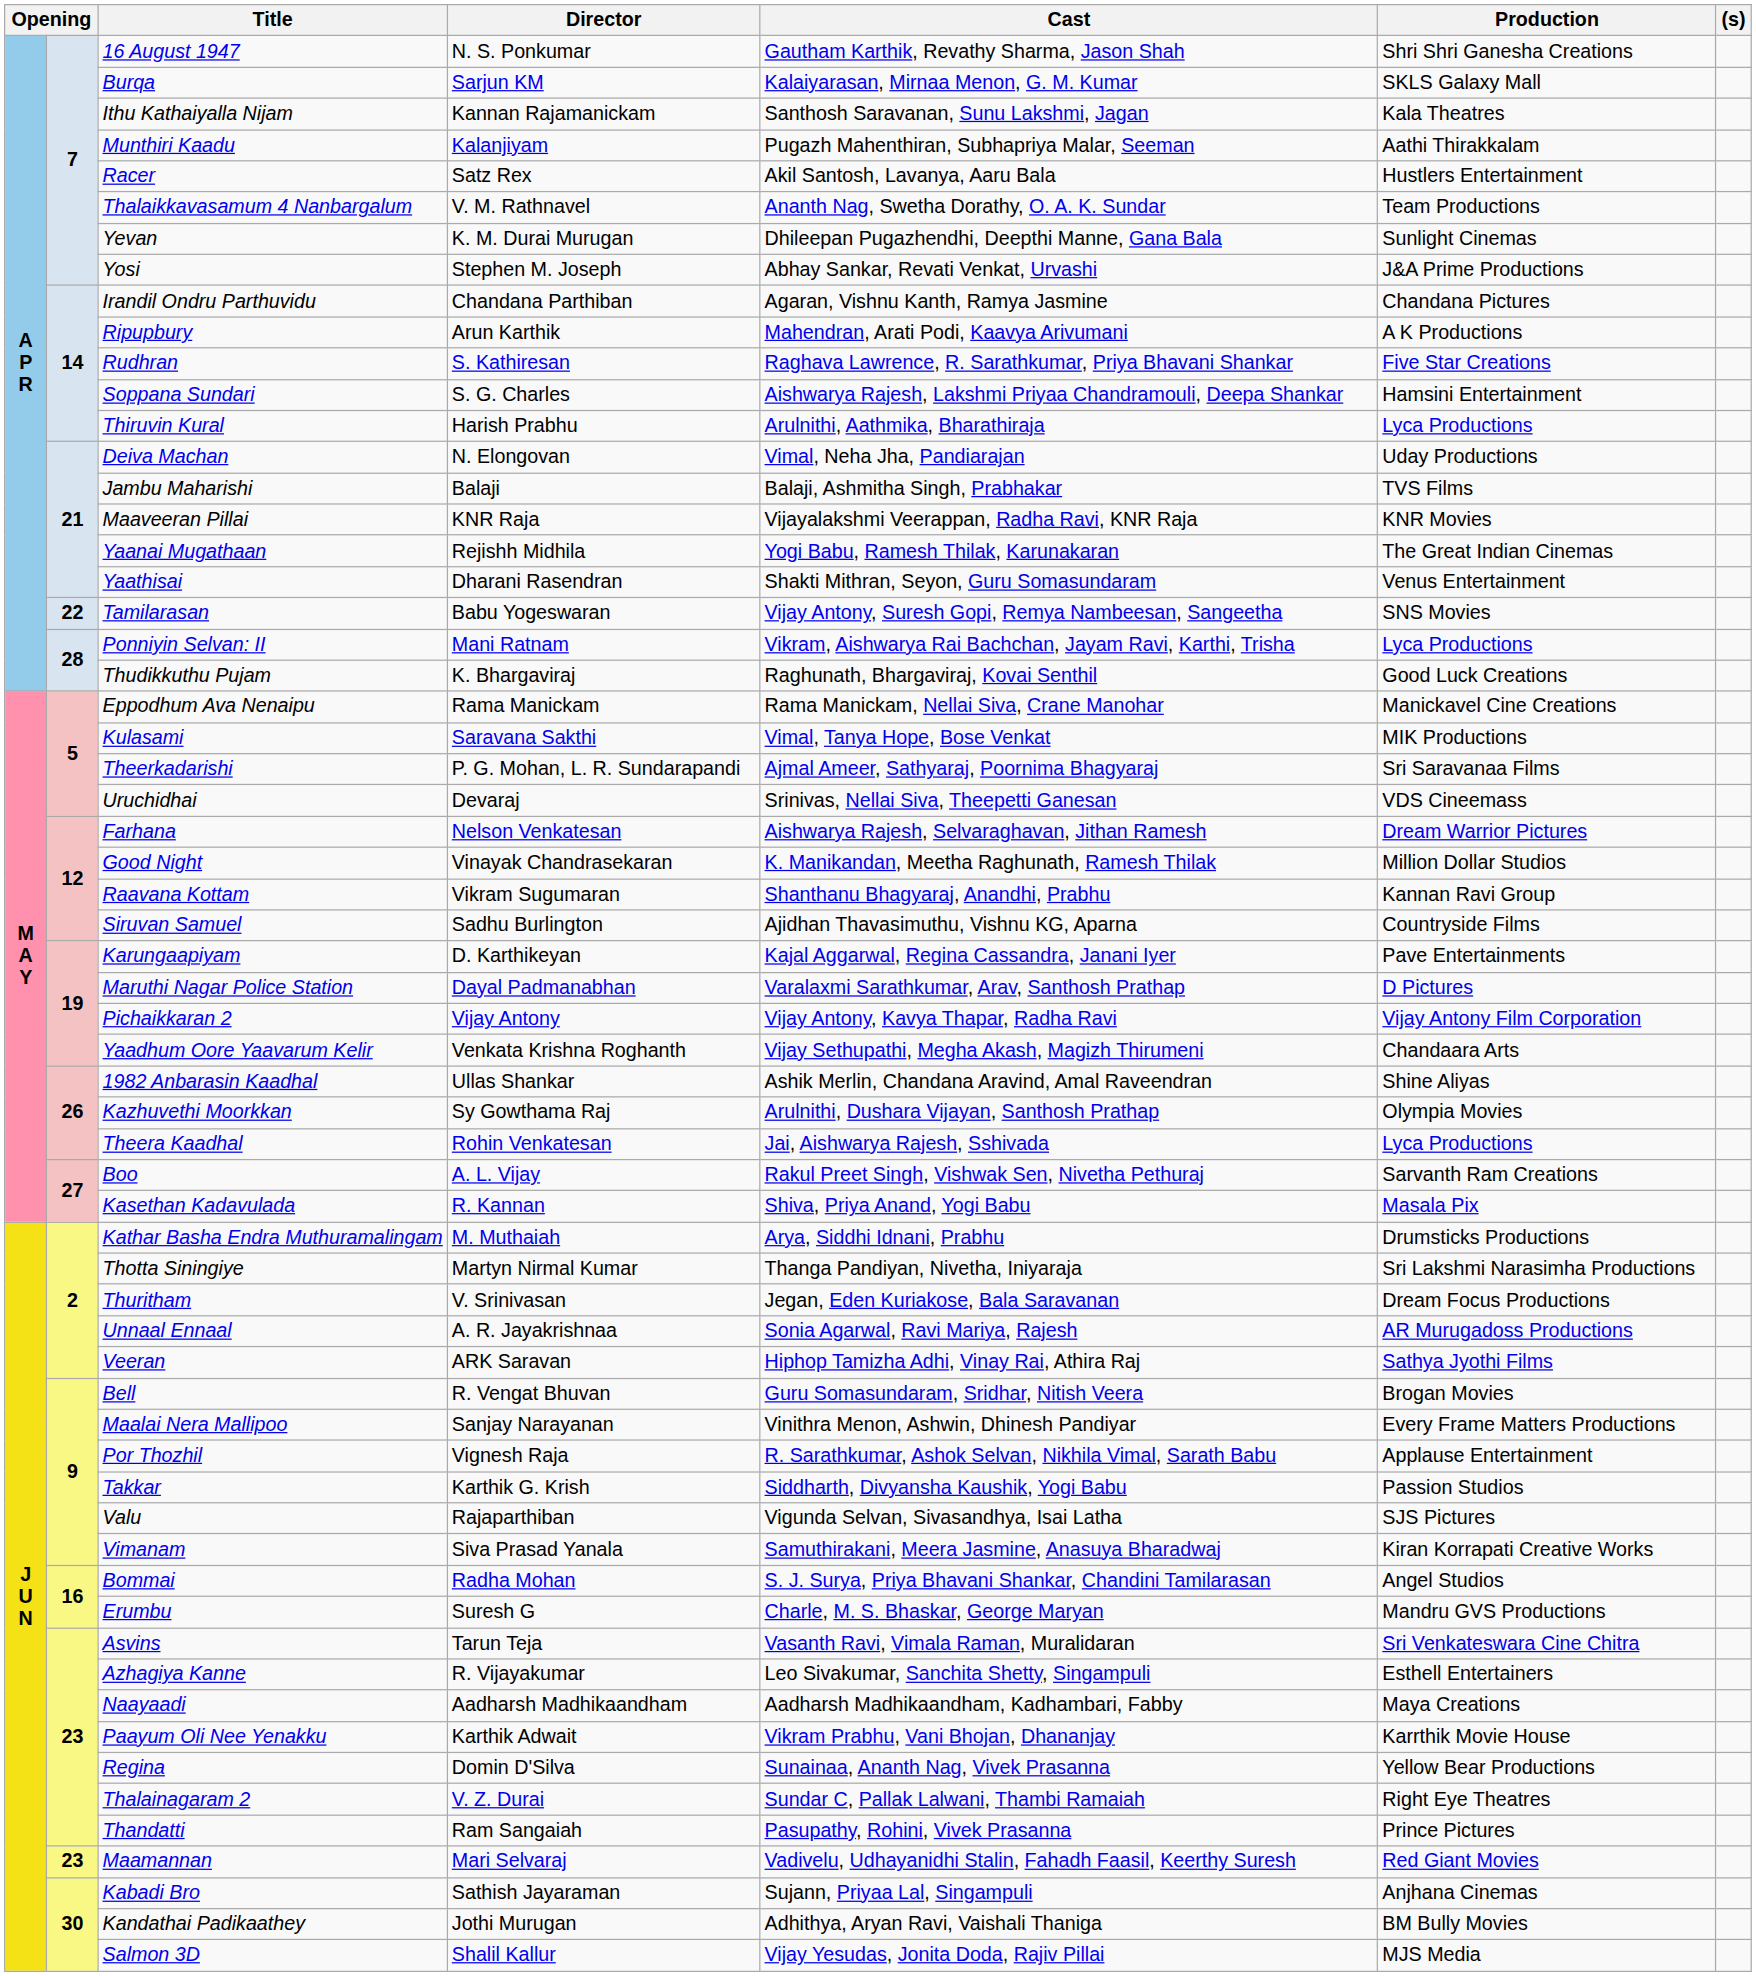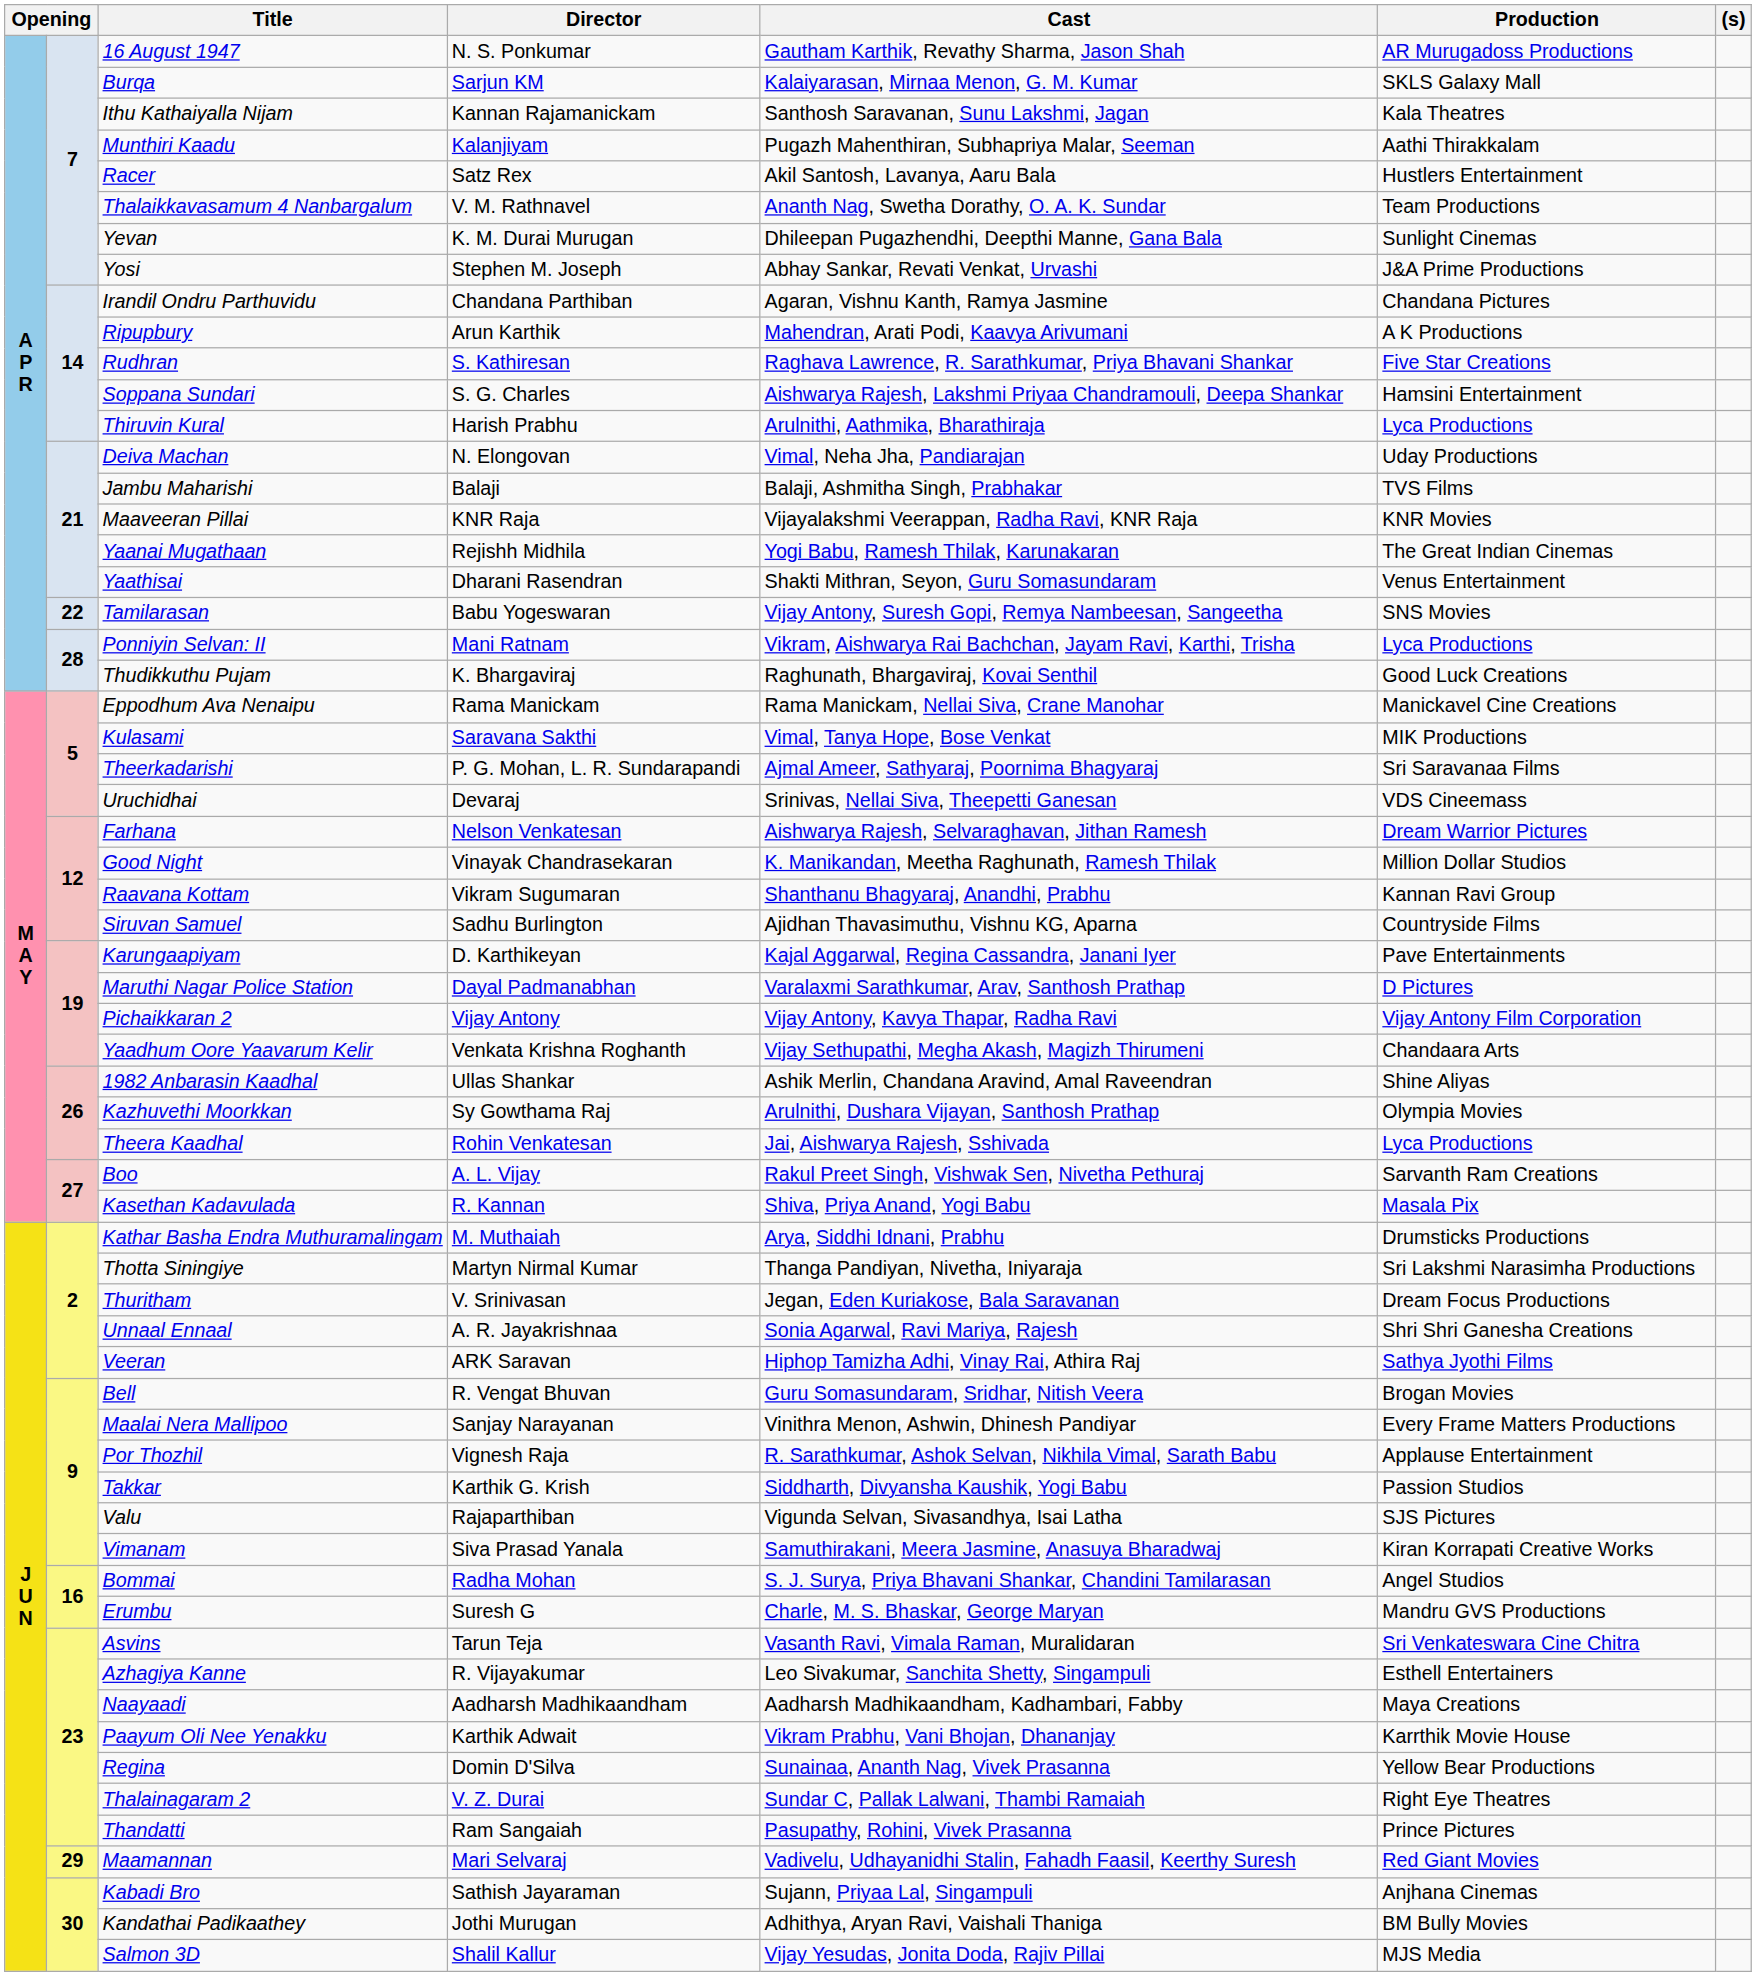(1508, 51) Shri Shri Ganesha Creations -> (1508, 51) AR Murugadoss Productions
(1508, 1330) AR Murugadoss Productions -> (1508, 1330) Shri Shri Ganesha Creations
(72, 1861) 23 -> (72, 1861) 29
